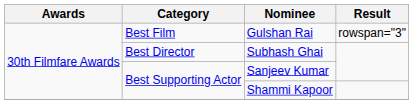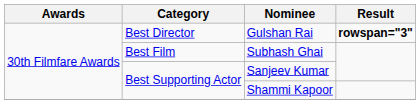(150, 33) Best Film -> (160, 33) Best Director
(372, 33) normal -> (376, 33) bold
(160, 52) Best Director -> (150, 52) Best Film
